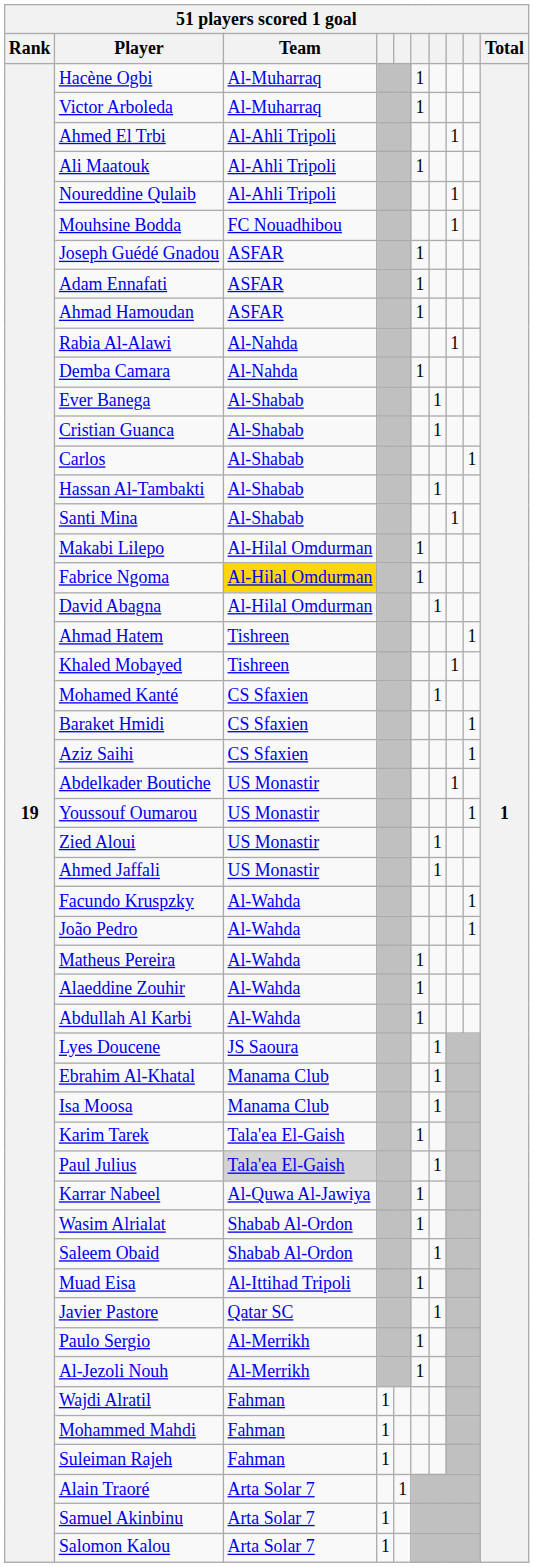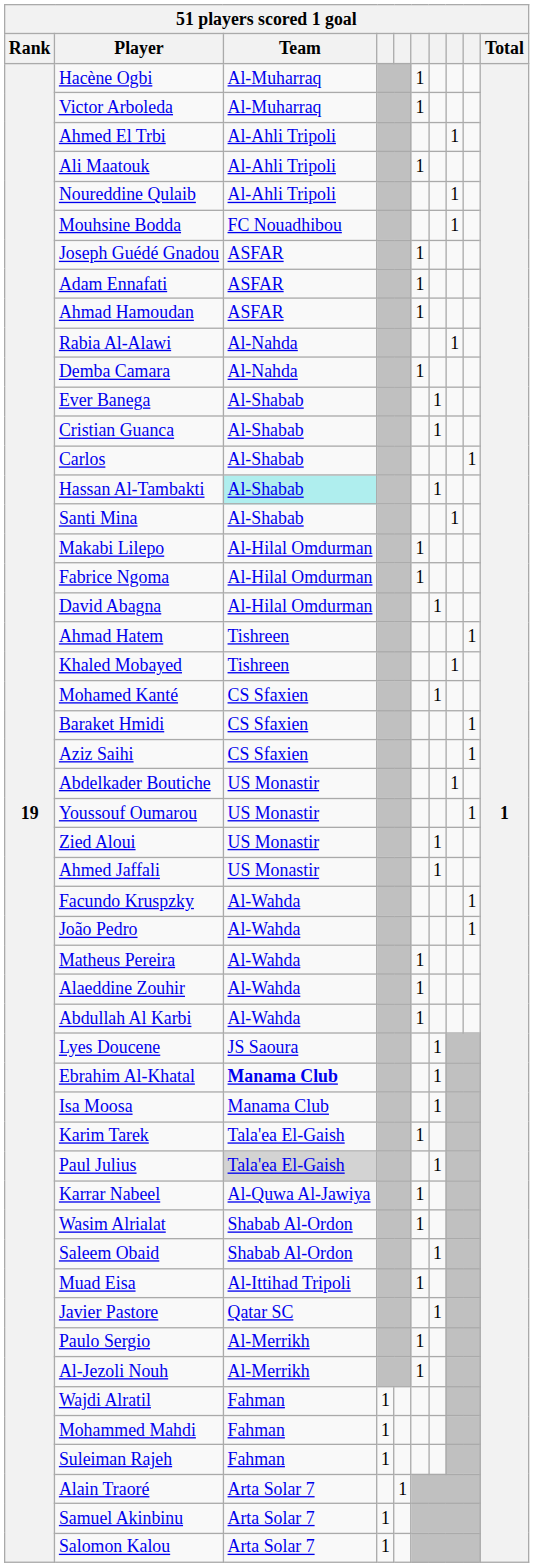(266, 489) no background -> (266, 489) paleturquoise background
(300, 577) gold background -> (300, 577) no background
(278, 1076) normal -> (283, 1076) bold
